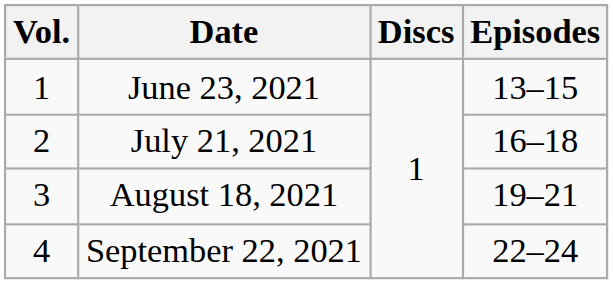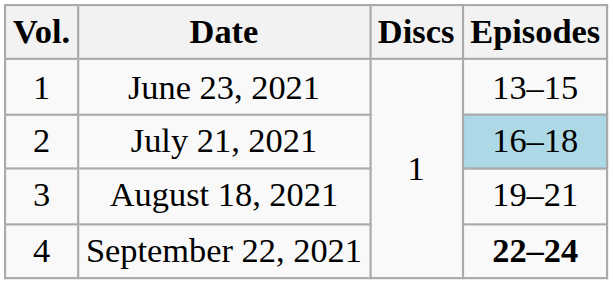(535, 140) no background -> (535, 140) lightblue background
(535, 250) normal -> (535, 250) bold
